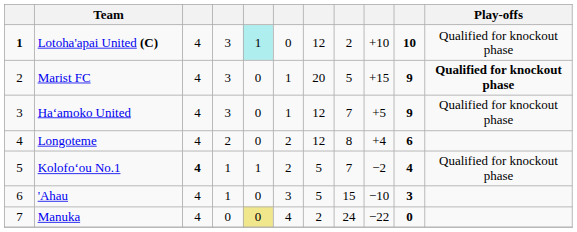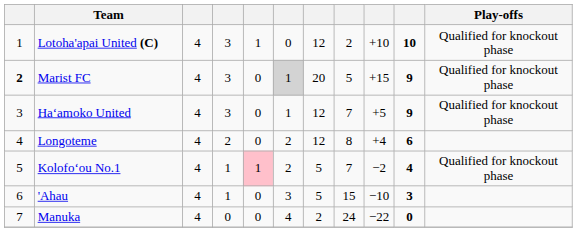(20, 42) bold -> (20, 42) normal
(258, 42) paleturquoise background -> (258, 42) no background
(20, 77) normal -> (20, 77) bold
(288, 77) no background -> (288, 77) lightgrey background
(498, 77) bold -> (498, 77) normal
(198, 168) bold -> (198, 168) normal
(258, 168) no background -> (258, 168) pink background
(258, 216) khaki background -> (258, 216) no background
